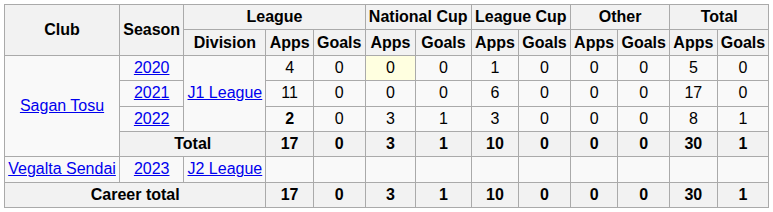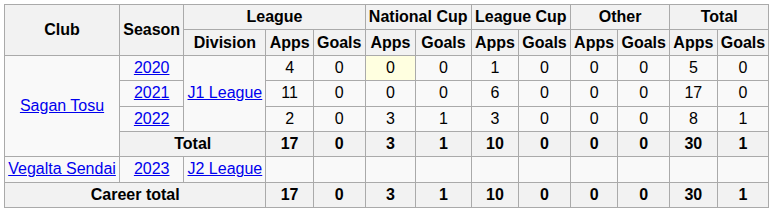(290, 118) bold -> (290, 118) normal
